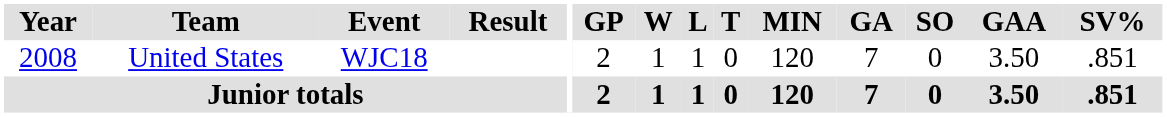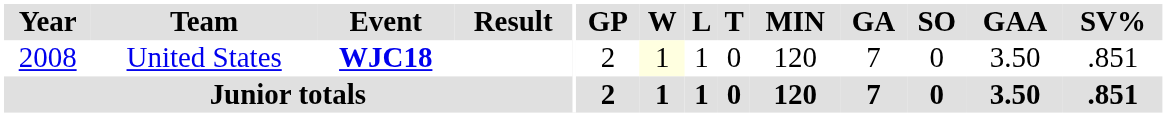(384, 57) normal -> (386, 57) bold
(658, 57) no background -> (662, 57) lightyellow background
